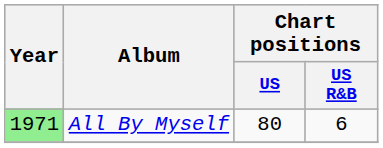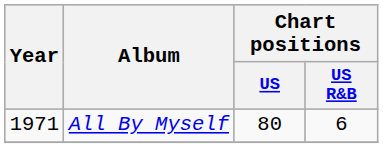(34, 125) lightgreen background -> (34, 125) no background
